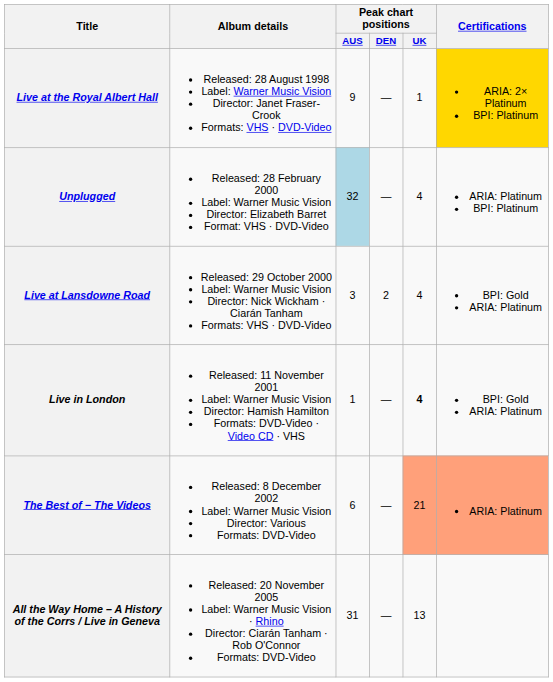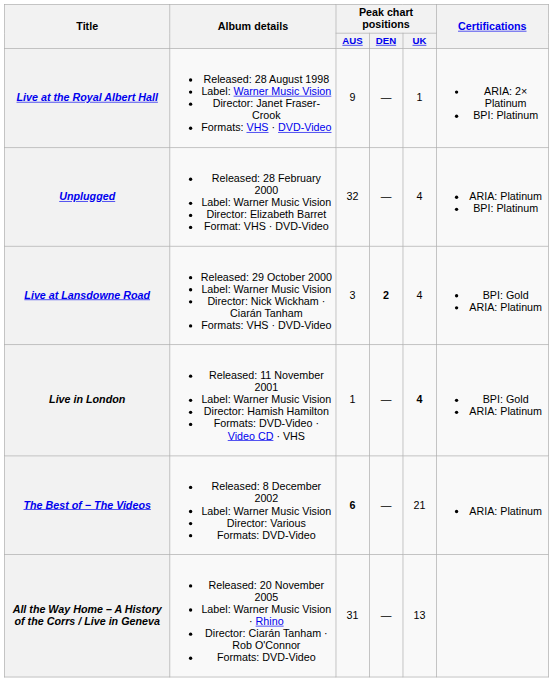(492, 104) gold background -> (492, 104) no background
(353, 196) lightblue background -> (353, 196) no background
(386, 295) normal -> (386, 295) bold
(353, 505) normal -> (353, 505) bold
(419, 505) lightsalmon background -> (419, 505) no background
(492, 511) lightsalmon background -> (492, 511) no background
